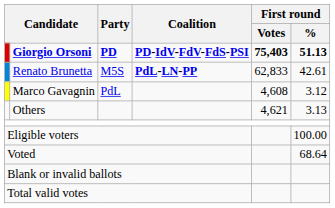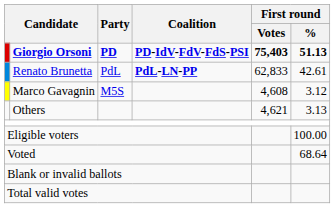(112, 71) M5S -> (111, 71) PdL
(111, 91) PdL -> (112, 91) M5S
